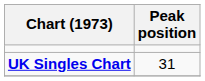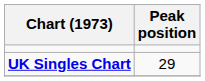(167, 64) 31 -> (167, 64) 29
